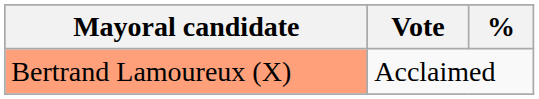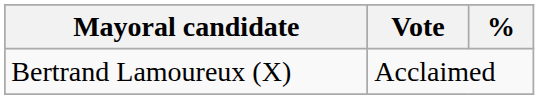(151, 71) lightsalmon background -> (151, 71) no background
